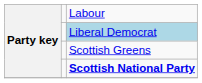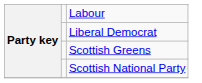(113, 31) lightblue background -> (113, 31) no background
(132, 68) bold -> (127, 68) normal
